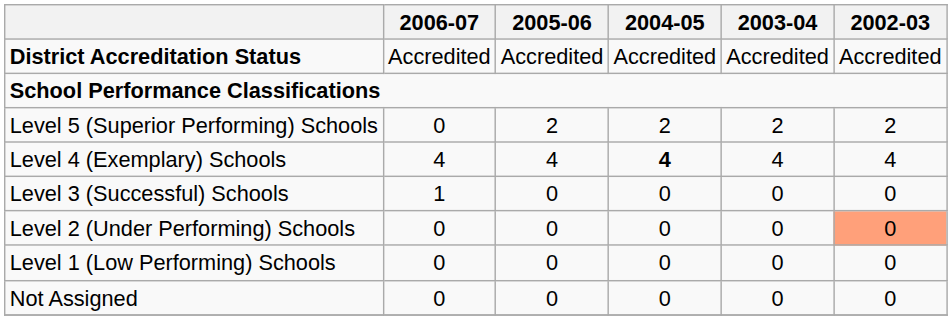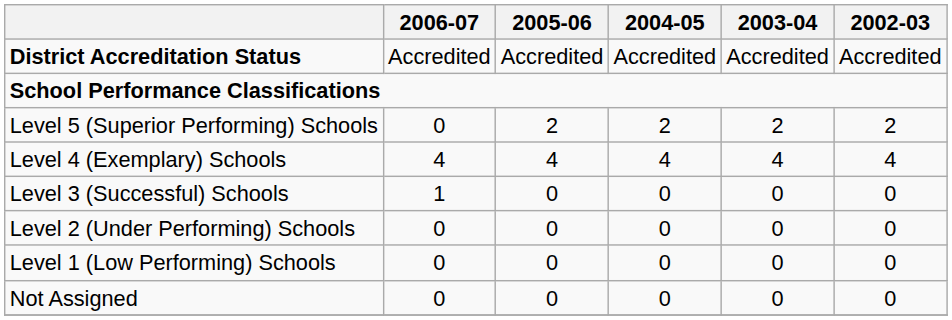(665, 160) bold -> (665, 160) normal
(890, 229) lightsalmon background -> (890, 229) no background
